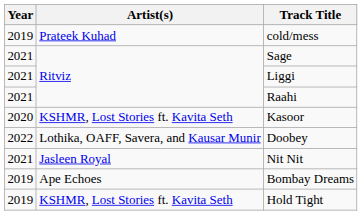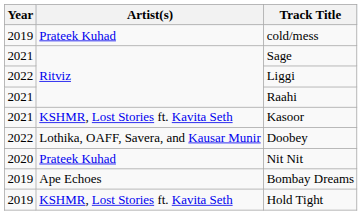(20, 76) 2021 -> (20, 76) 2022
(20, 117) 2020 -> (20, 117) 2021
(20, 158) 2021 -> (20, 158) 2020
(75, 158) Jasleen Royal -> (78, 158) Prateek Kuhad
